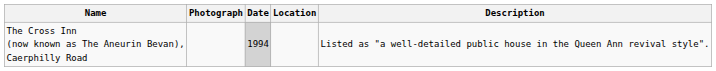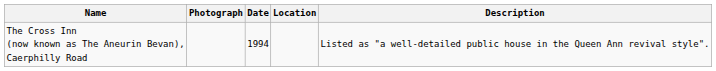(258, 44) lightgrey background -> (258, 44) no background
